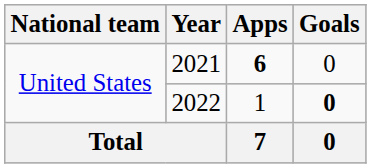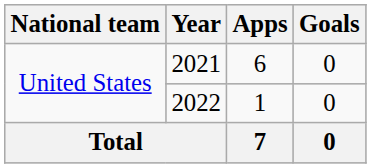(260, 63) bold -> (260, 63) normal
(329, 102) bold -> (329, 102) normal
